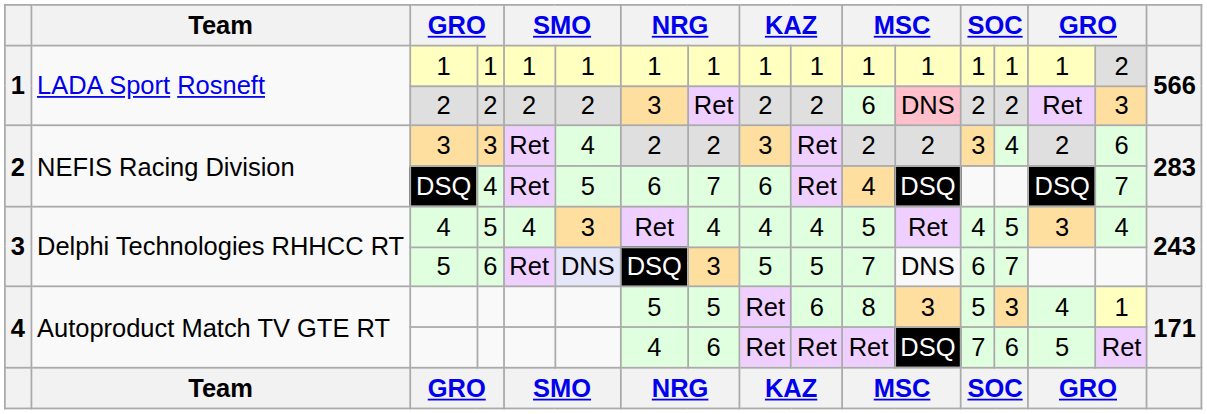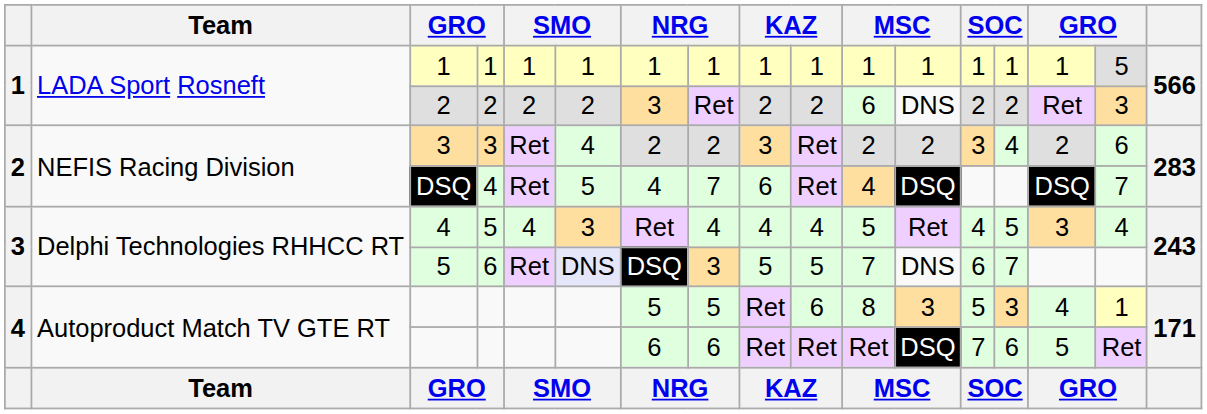(1122, 66) 2 -> (1122, 66) 5
(928, 106) pink background -> (928, 106) no background
(654, 186) 6 -> (654, 186) 4
(654, 348) 4 -> (654, 348) 6
